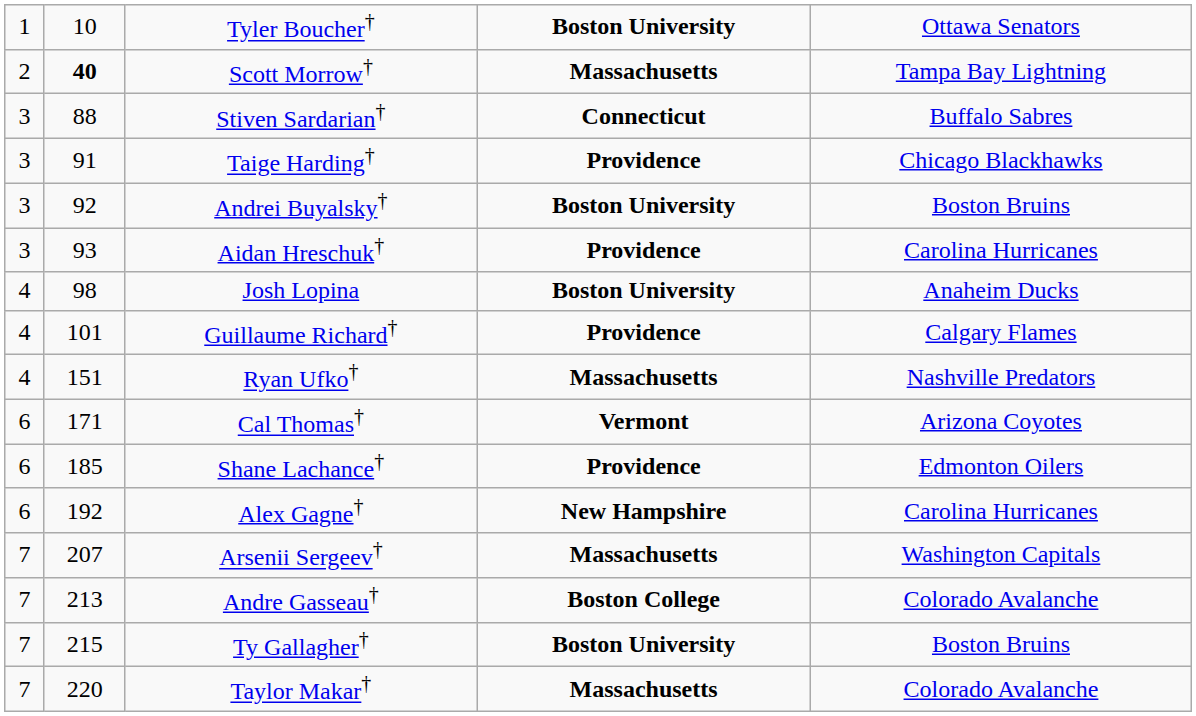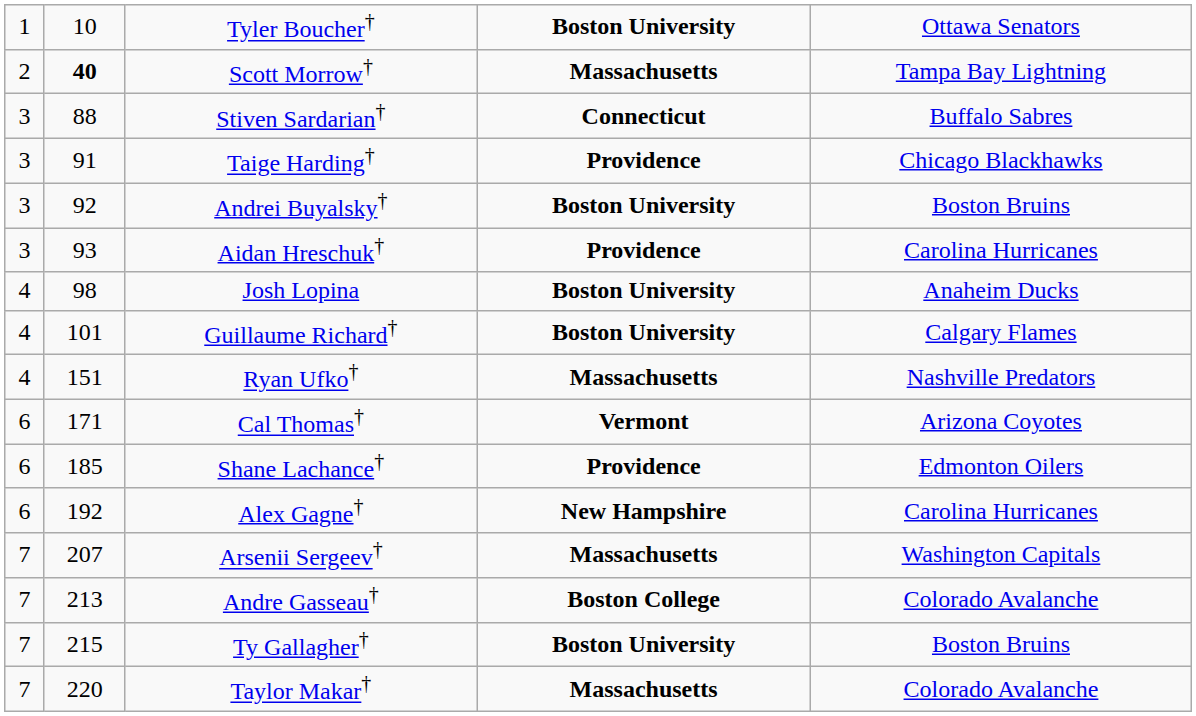(644, 332) Providence -> (644, 332) Boston University
